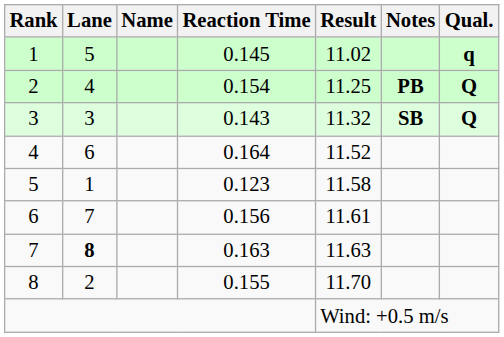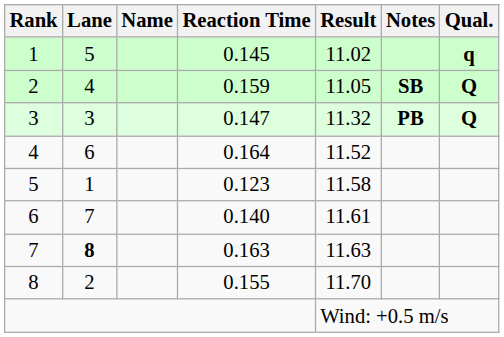(247, 86) 0.154 -> (247, 86) 0.159
(348, 86) 11.25 -> (348, 86) 11.05
(411, 86) PB -> (411, 86) SB
(247, 119) 0.143 -> (247, 119) 0.147
(411, 119) SB -> (411, 119) PB
(247, 217) 0.156 -> (247, 217) 0.140
